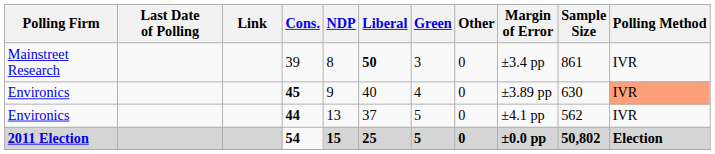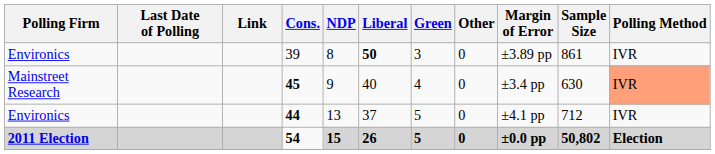(38, 62) Mainstreet Research -> (39, 54) Environics
(523, 62) ±3.4 pp -> (526, 54) ±3.89 pp
(39, 92) Environics -> (38, 84) Mainstreet Research
(526, 92) ±3.89 pp -> (523, 84) ±3.4 pp
(572, 115) 562 -> (572, 115) 712
(369, 138) 25 -> (369, 138) 26
